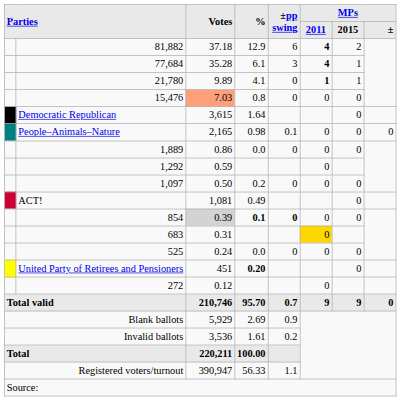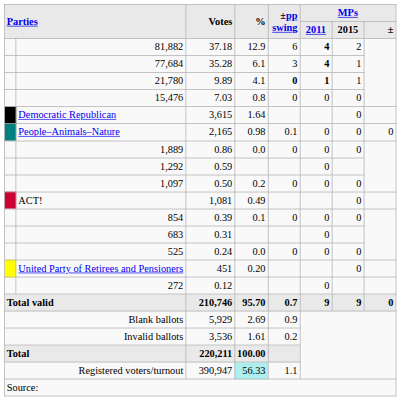(295, 81) normal -> (295, 81) bold
(223, 98) lightsalmon background -> (223, 98) no background
(223, 217) lightgrey background -> (223, 217) no background
(259, 217) bold -> (259, 217) normal
(295, 217) bold -> (295, 217) normal
(327, 234) gold background -> (327, 234) no background
(256, 268) bold -> (256, 268) normal
(254, 371) no background -> (254, 371) paleturquoise background
